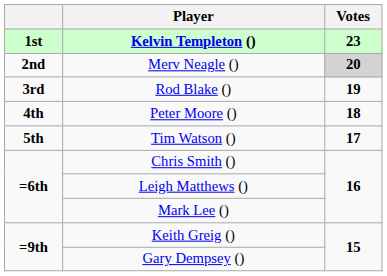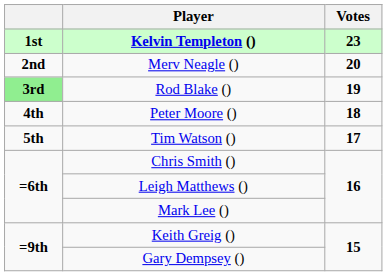(353, 65) lightgrey background -> (353, 65) no background
(33, 89) no background -> (33, 89) lightgreen background
